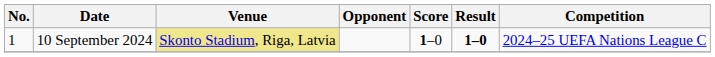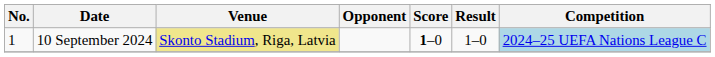(476, 39) bold -> (476, 39) normal
(605, 39) no background -> (605, 39) lightblue background
